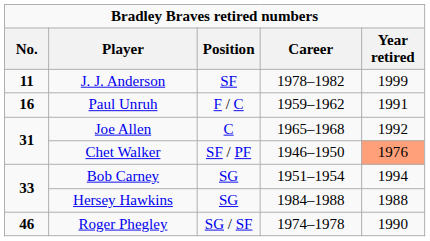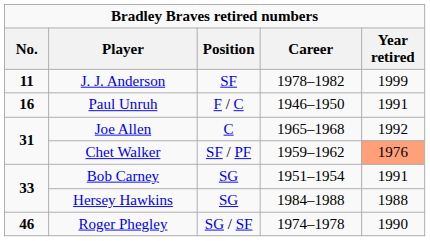(311, 104) 1959–1962 -> (311, 104) 1946–1950
(311, 152) 1946–1950 -> (311, 152) 1959–1962
(393, 176) 1994 -> (393, 176) 1991
